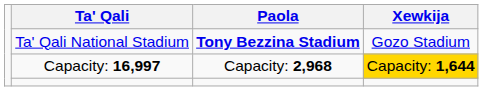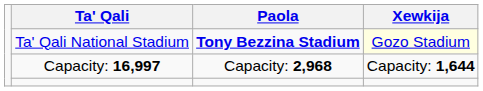(421, 41) no background -> (421, 41) lightyellow background
(421, 66) gold background -> (421, 66) no background
